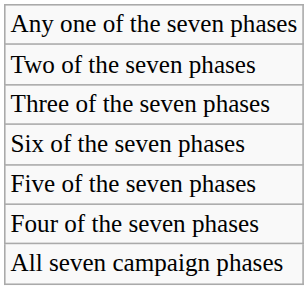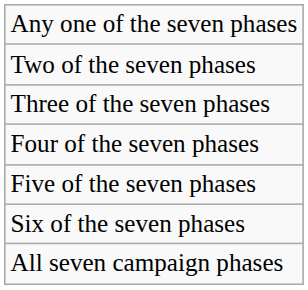(128, 143) Six of the seven phases -> (135, 143) Four of the seven phases
(135, 223) Four of the seven phases -> (128, 223) Six of the seven phases
